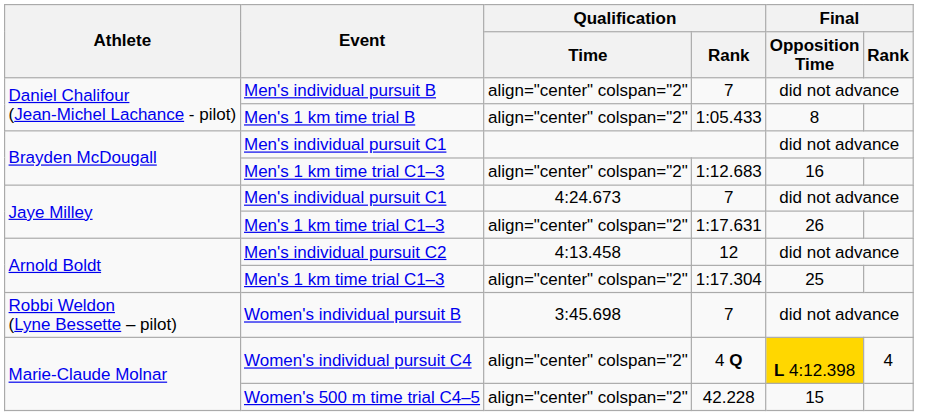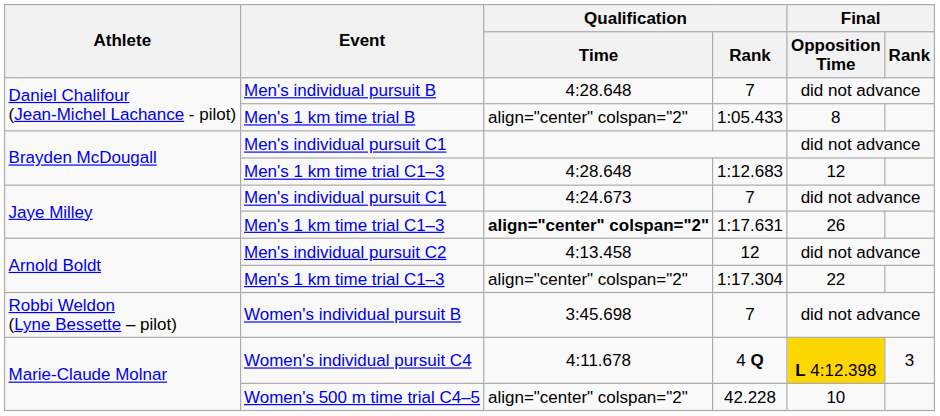(588, 91) align="center" colspan="2" -> (598, 91) 4:28.648
(588, 172) align="center" colspan="2" -> (598, 172) 4:28.648
(815, 172) 16 -> (836, 172) 12
(588, 225) normal -> (599, 225) bold
(815, 279) 25 -> (836, 279) 22
(588, 361) align="center" colspan="2" -> (599, 361) 4:11.678
(888, 361) 4 -> (909, 361) 3
(815, 397) 15 -> (836, 397) 10
